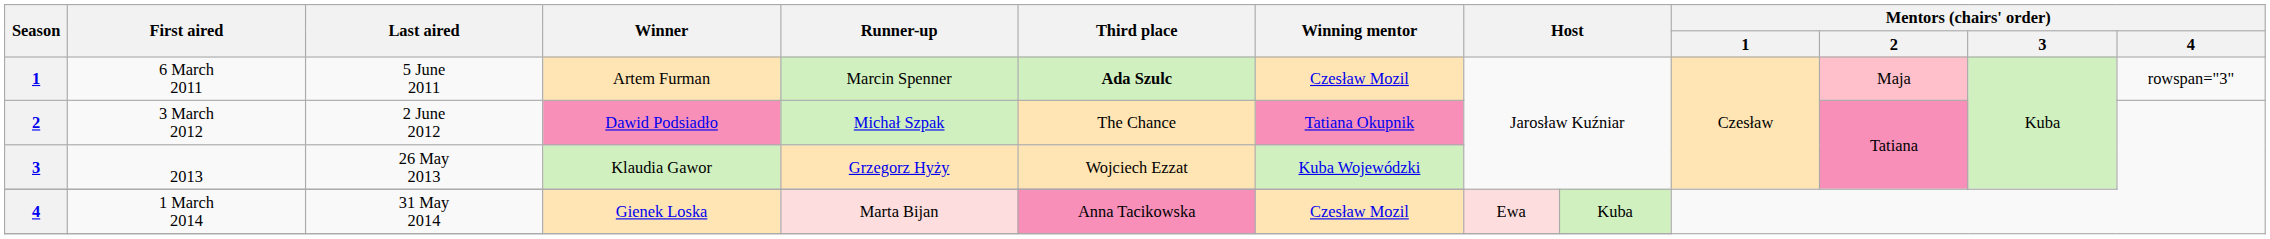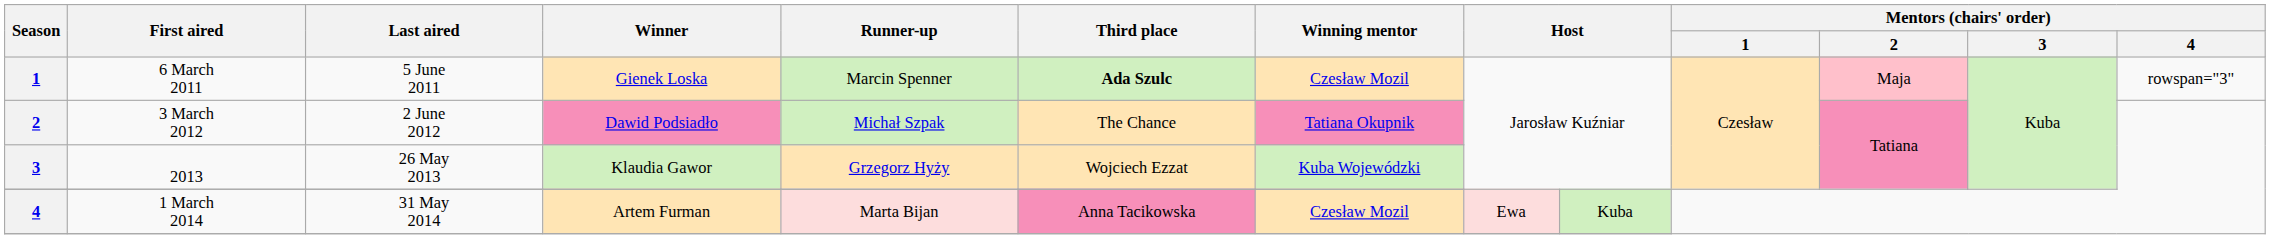(662, 79) Artem Furman -> (662, 79) Gienek Loska
(662, 211) Gienek Loska -> (662, 211) Artem Furman
